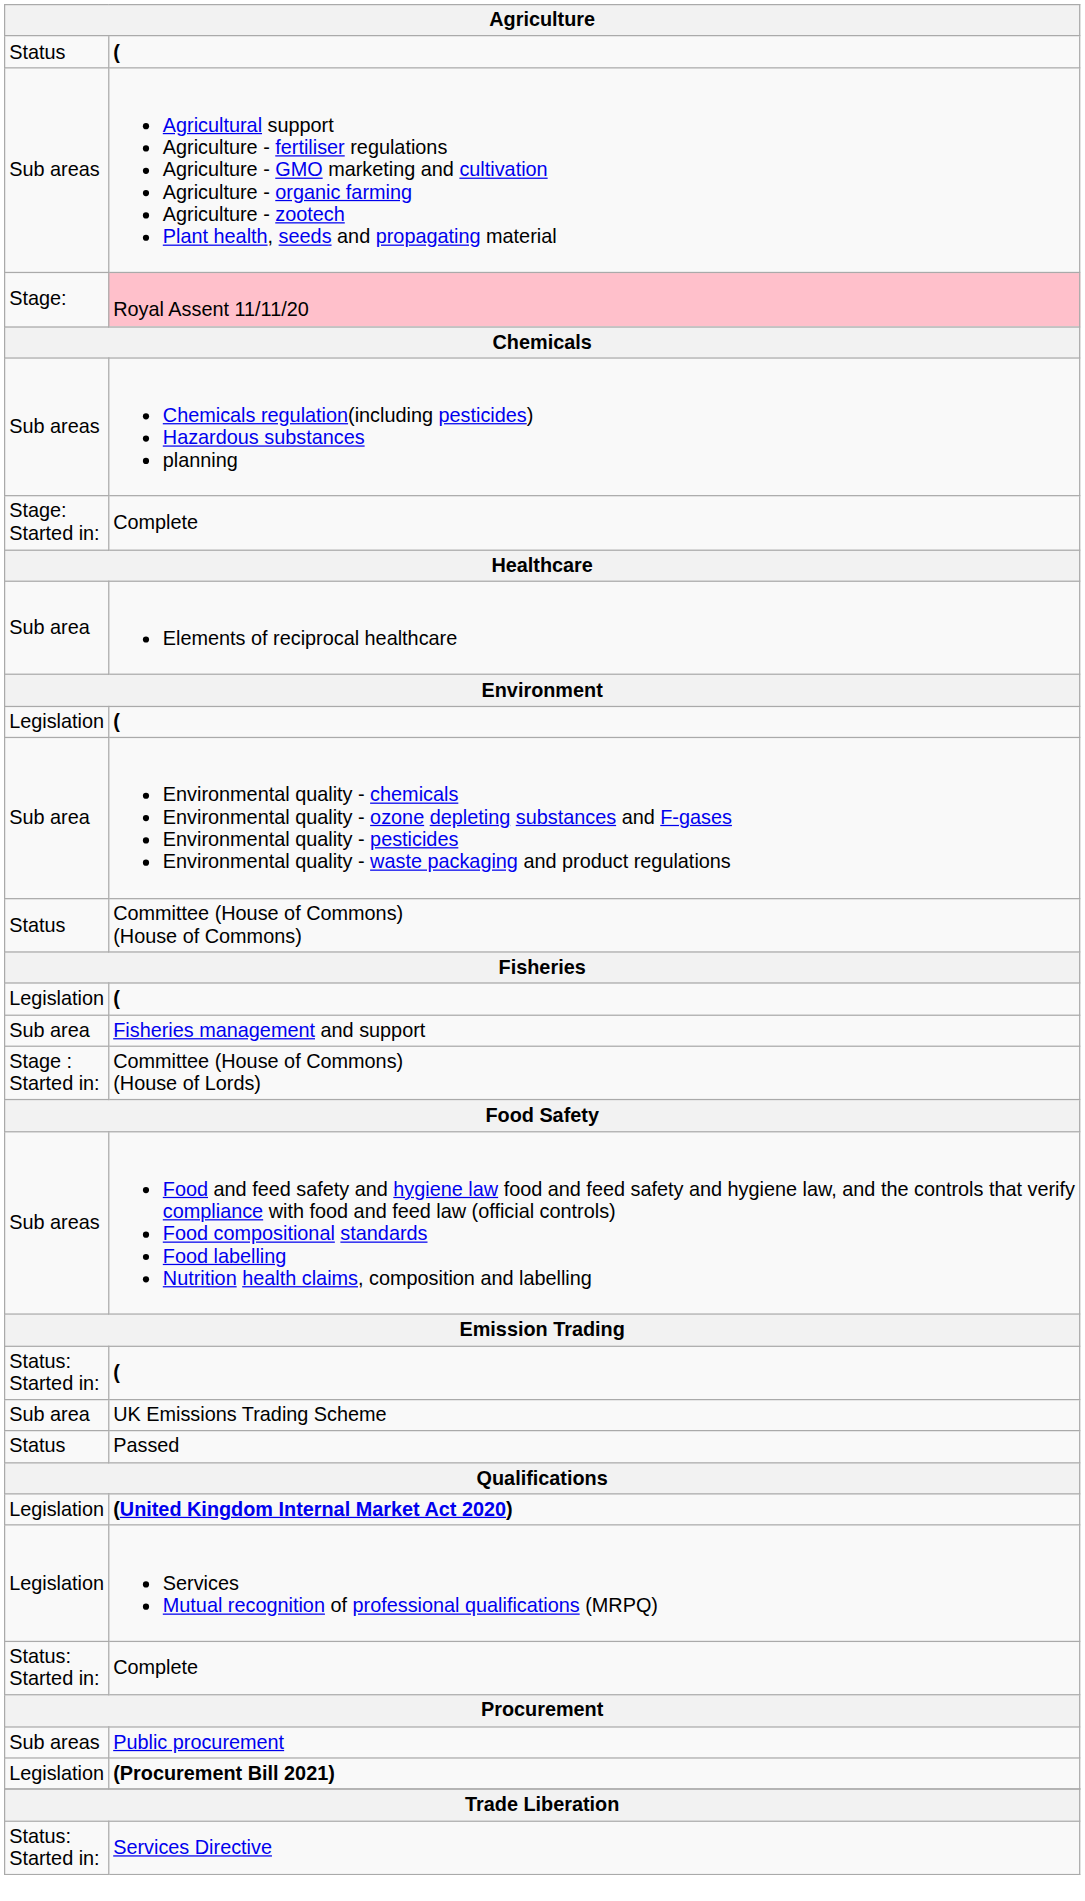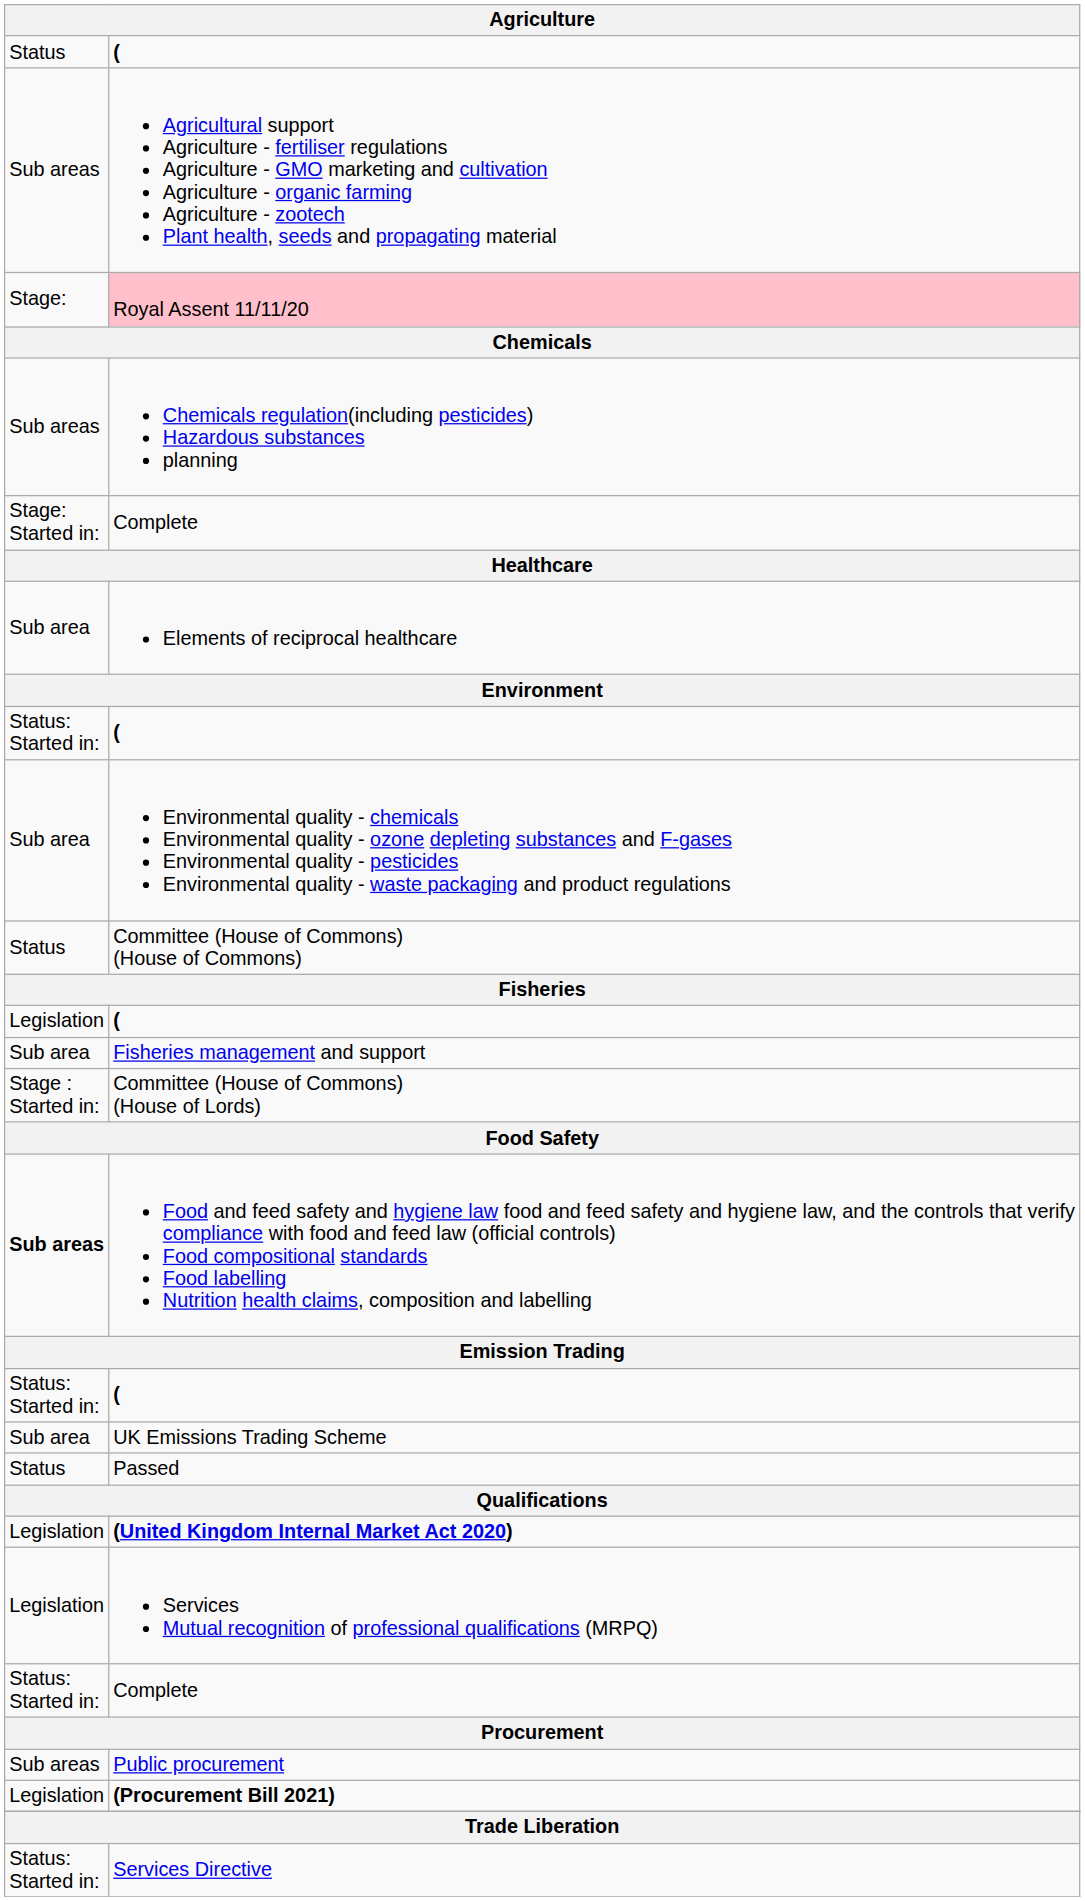(57, 721) Legislation -> (54, 732) Status: Started in:
(54, 1222) normal -> (57, 1245) bold
